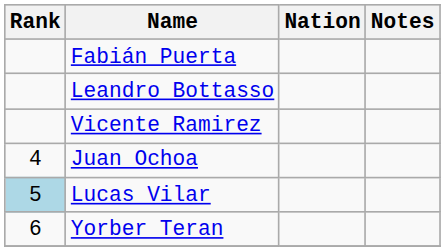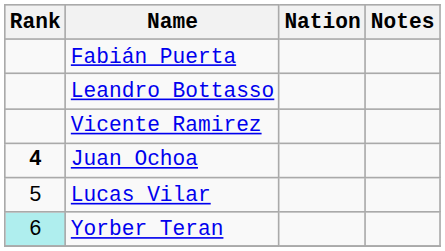(35, 160) normal -> (35, 160) bold
(35, 195) lightblue background -> (35, 195) no background
(35, 229) no background -> (35, 229) paleturquoise background
